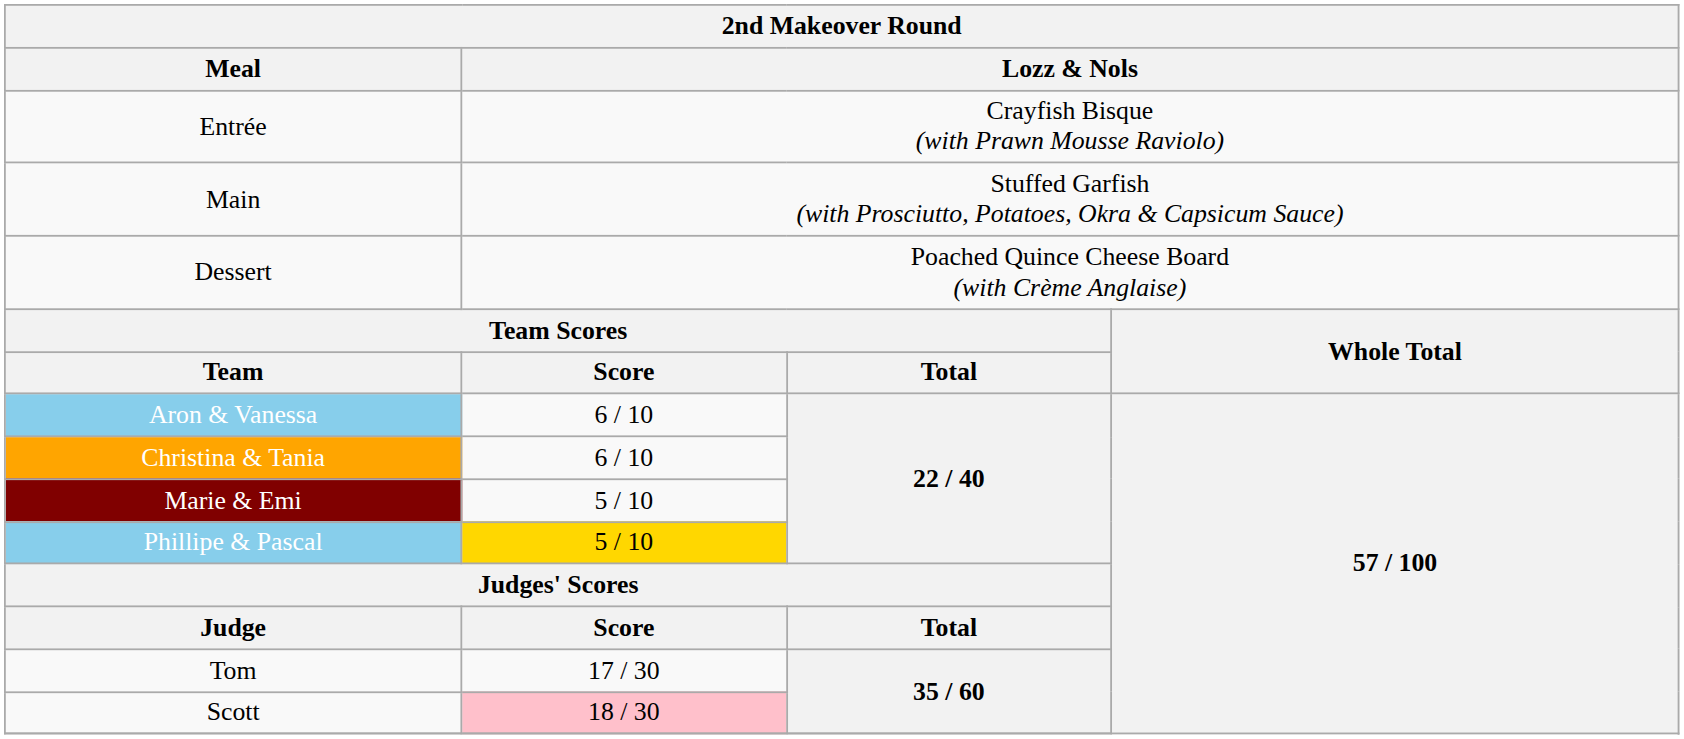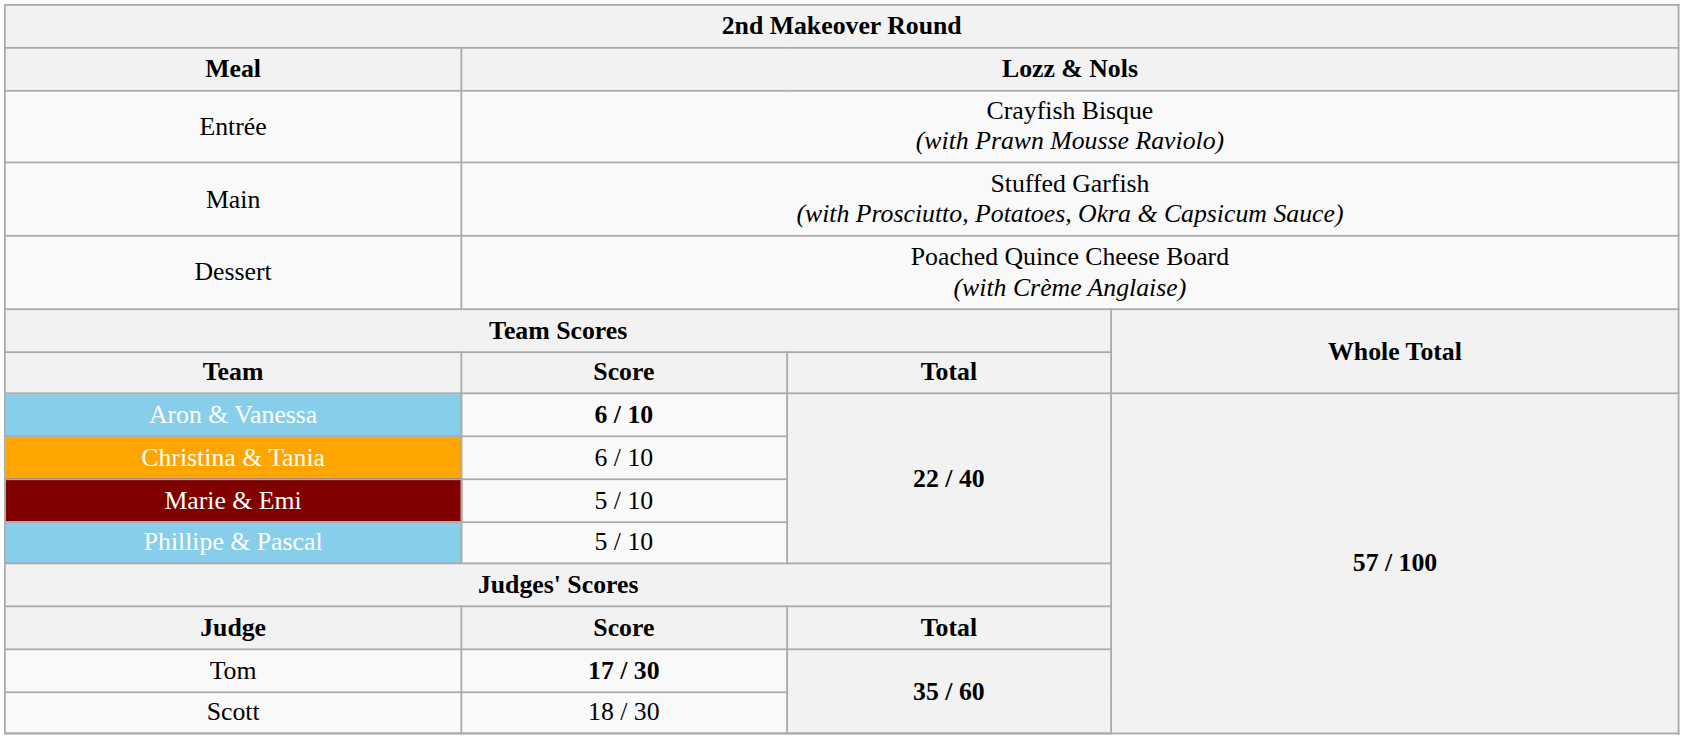(624, 415) normal -> (624, 415) bold
(624, 542) gold background -> (624, 542) no background
(624, 670) normal -> (624, 670) bold
(624, 712) pink background -> (624, 712) no background
